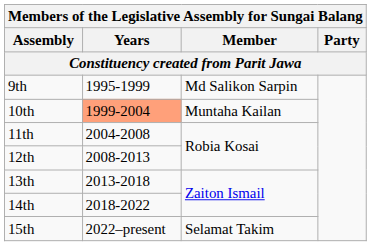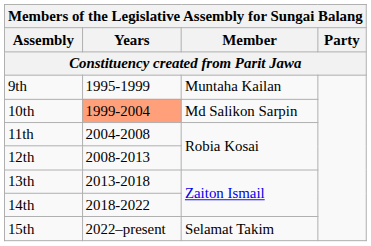(241, 87) Md Salikon Sarpin -> (233, 87) Muntaha Kailan
(233, 110) Muntaha Kailan -> (241, 110) Md Salikon Sarpin
